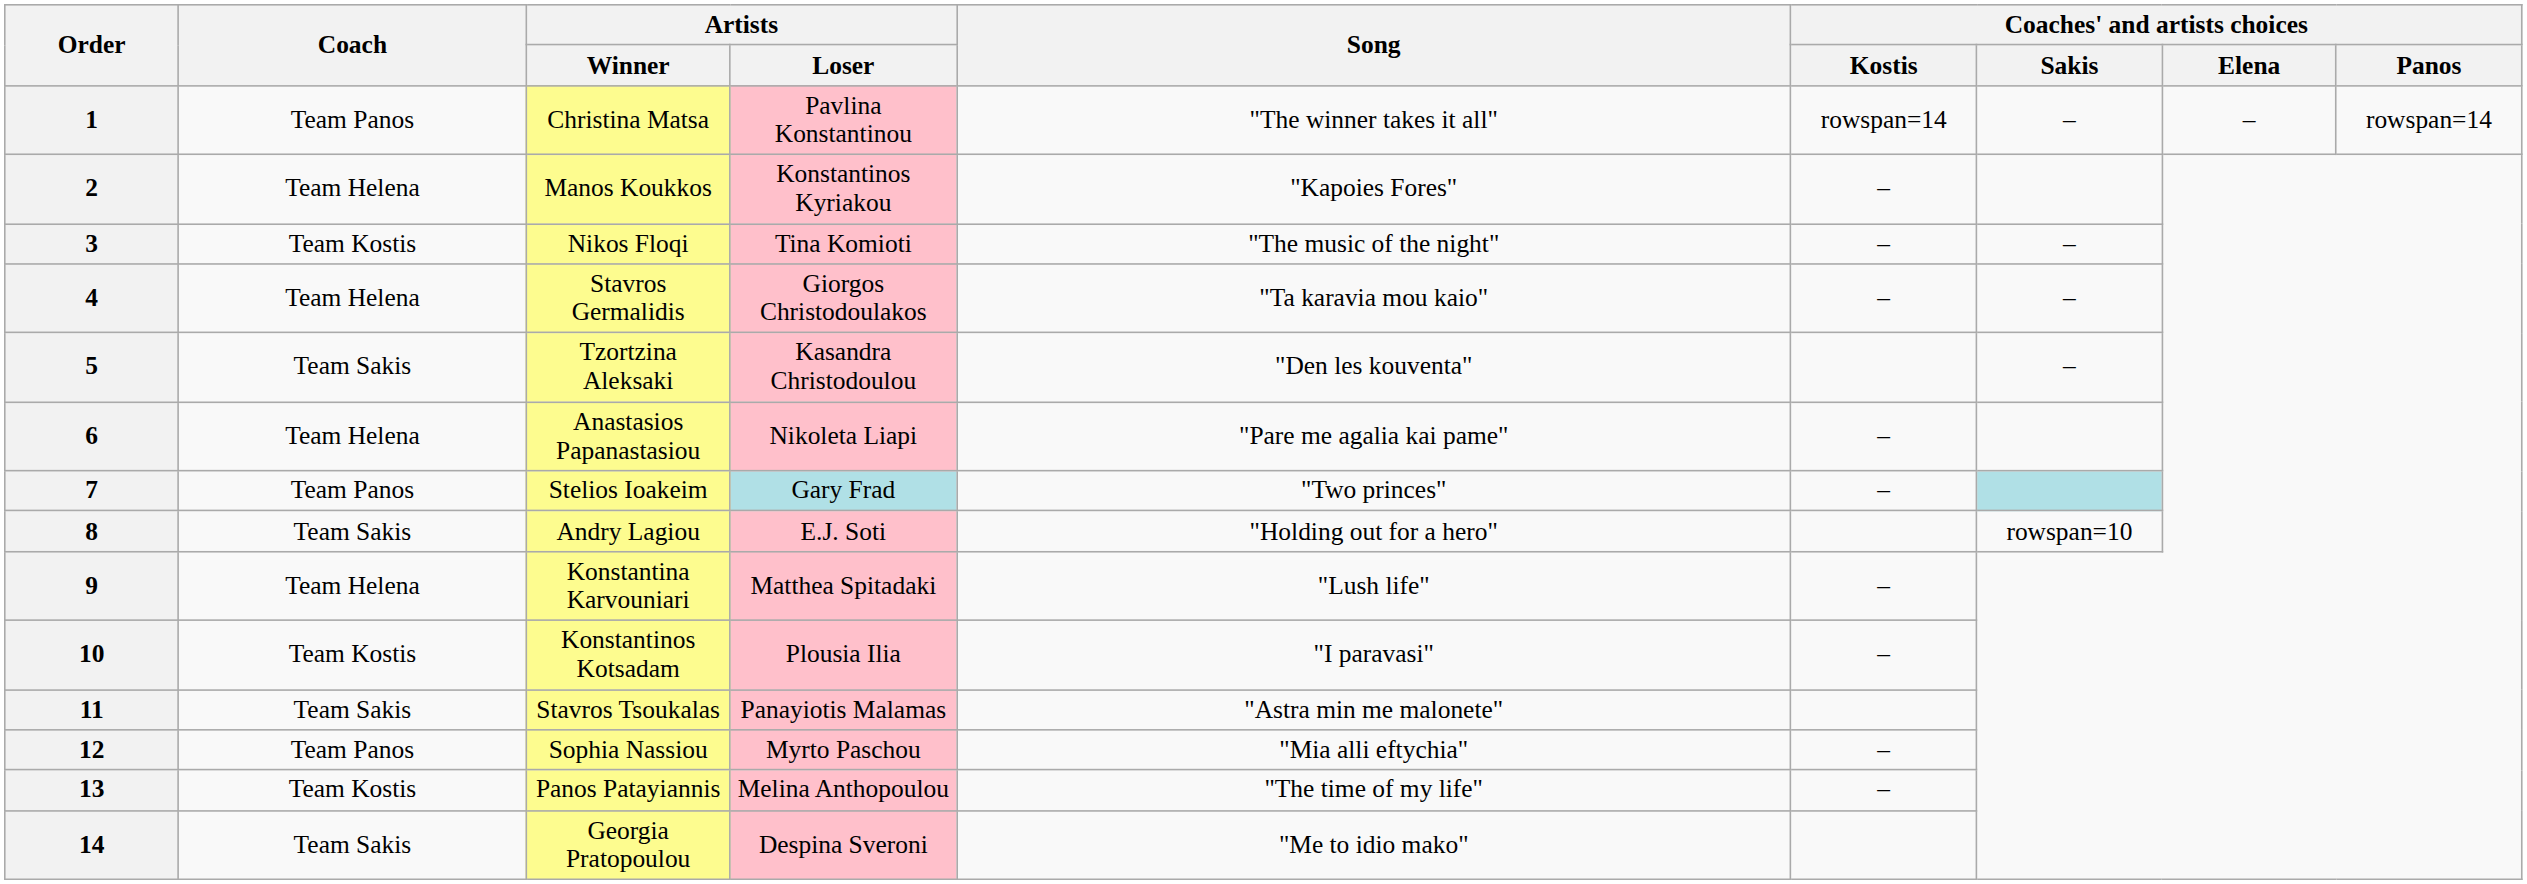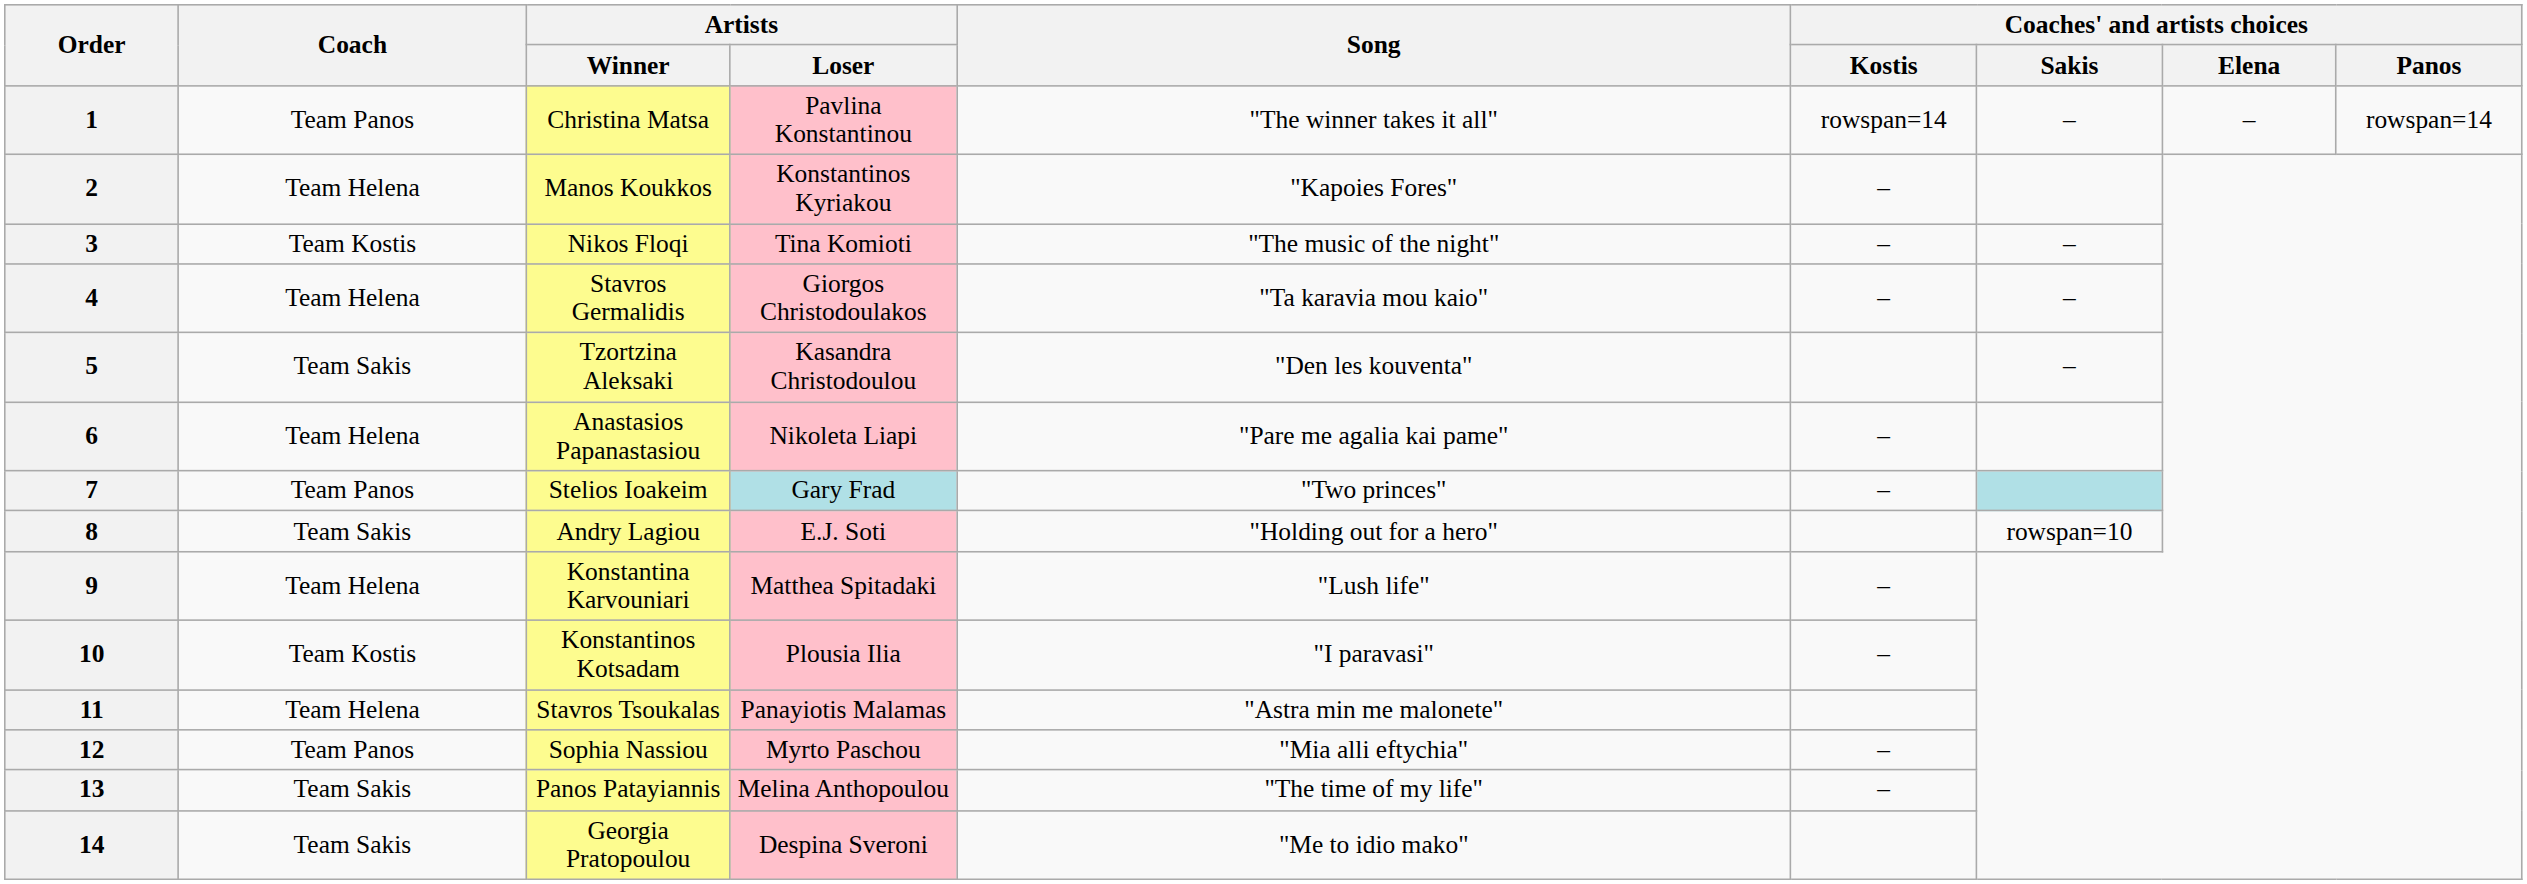(352, 709) Team Sakis -> (352, 709) Team Helena
(352, 789) Team Kostis -> (352, 789) Team Sakis
